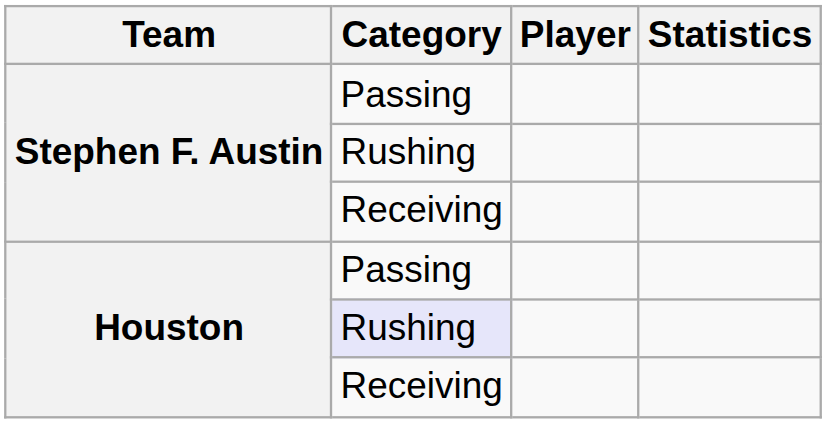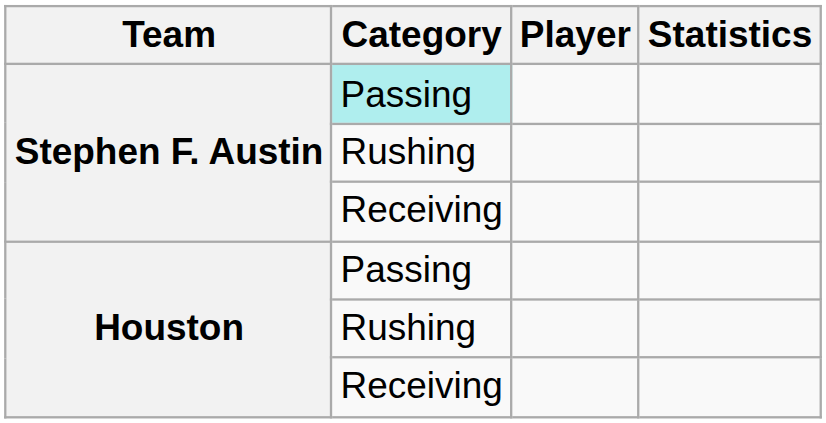(406, 93) no background -> (406, 93) paleturquoise background
(408, 327) lavender background -> (408, 327) no background
